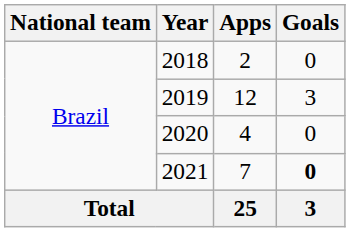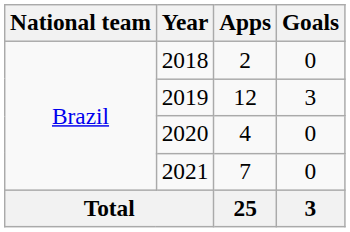(310, 171) bold -> (310, 171) normal
